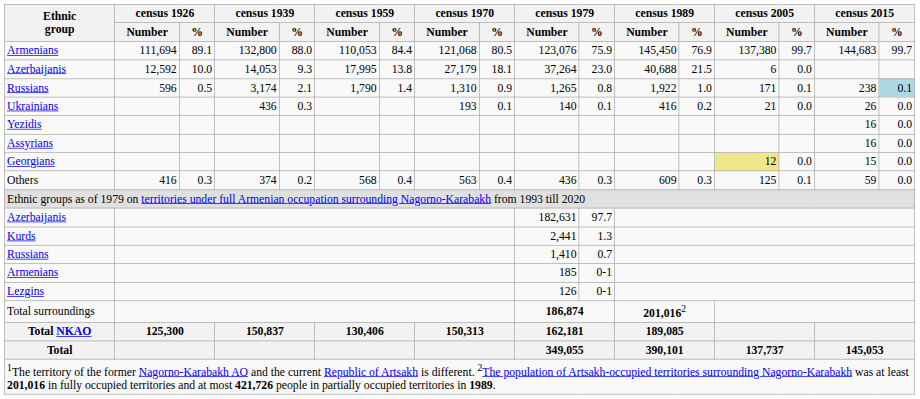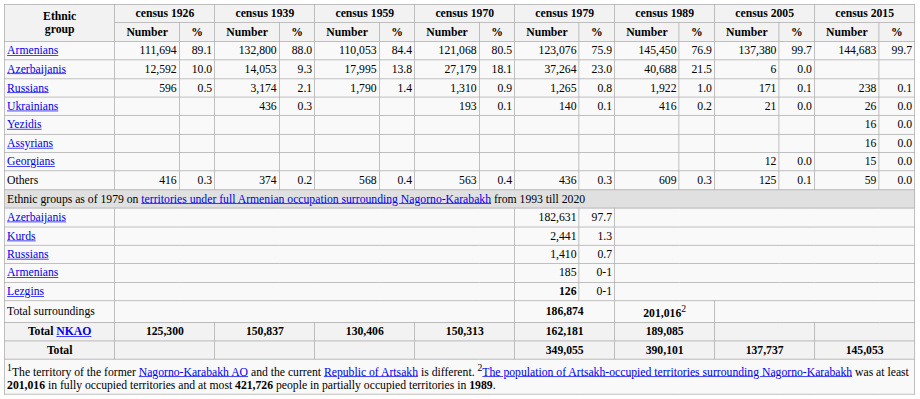(905, 87) lightblue background -> (905, 87) no background
(771, 161) khaki background -> (771, 161) no background
(568, 291) normal -> (568, 291) bold
